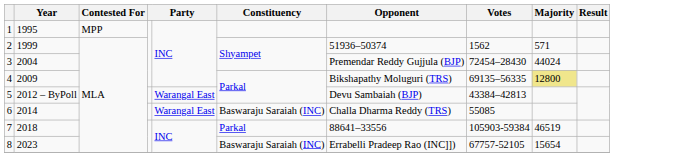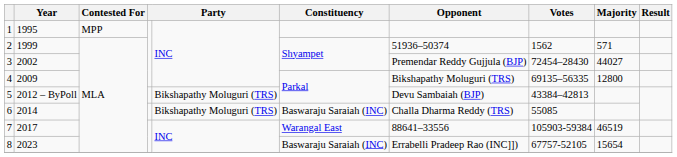(27, 62) 2004 -> (27, 62) 2002
(547, 62) 44024 -> (610, 62) 44027
(547, 78) khaki background -> (610, 78) no background
(185, 95) Warangal East -> (216, 95) Bikshapathy Moluguri (TRS)
(185, 111) Warangal East -> (216, 111) Bikshapathy Moluguri (TRS)
(27, 128) 2018 -> (27, 128) 2017
(233, 128) Parkal -> (312, 128) Warangal East
